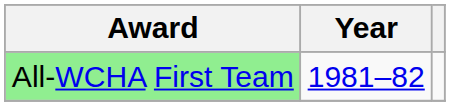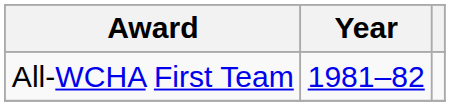(153, 76) lightgreen background -> (153, 76) no background
